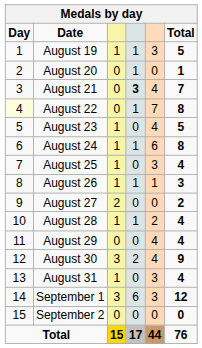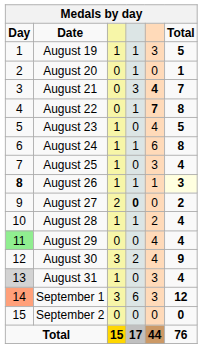(136, 89) bold -> (136, 89) normal
(155, 89) normal -> (155, 89) bold
(19, 108) lightyellow background -> (19, 108) no background
(155, 108) normal -> (155, 108) bold
(19, 184) normal -> (19, 184) bold
(181, 184) no background -> (181, 184) lightyellow background
(136, 202) normal -> (136, 202) bold
(19, 240) no background -> (19, 240) lightgreen background
(19, 278) no background -> (19, 278) lightgrey background
(19, 297) no background -> (19, 297) lightsalmon background
